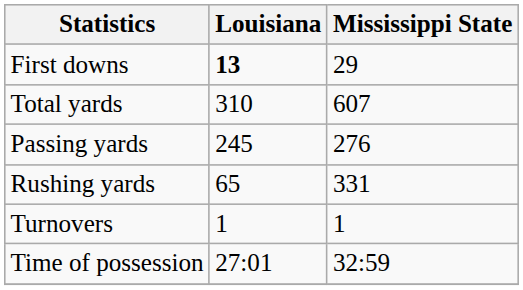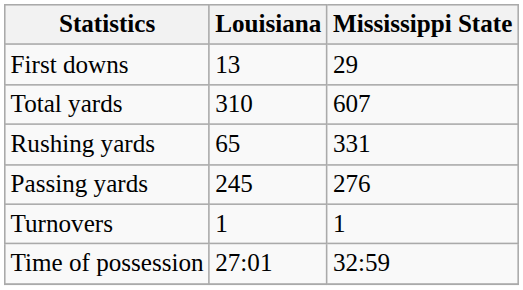(228, 64) bold -> (228, 64) normal
rows swapped: (83, 183) <-> (79, 143)
